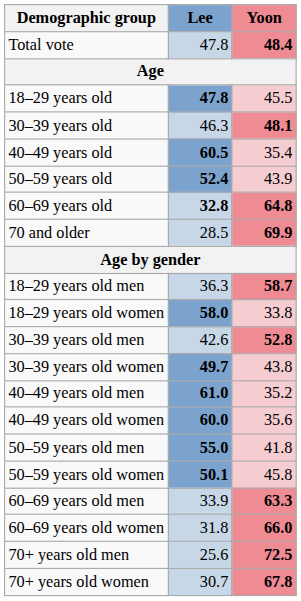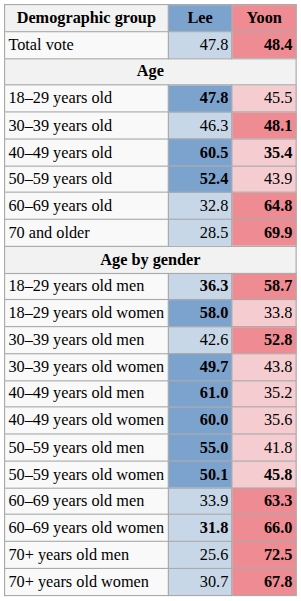(278, 152) normal -> (278, 152) bold
(214, 206) bold -> (214, 206) normal
(214, 286) normal -> (214, 286) bold
(278, 474) normal -> (278, 474) bold
(214, 528) normal -> (214, 528) bold
